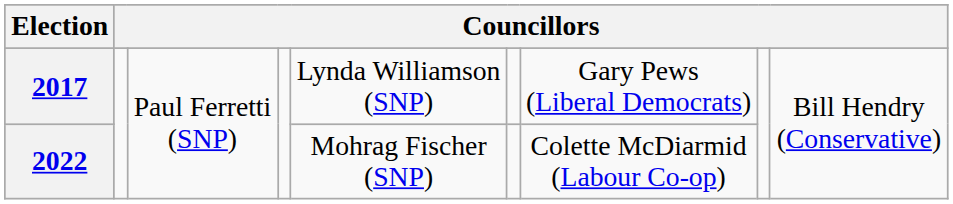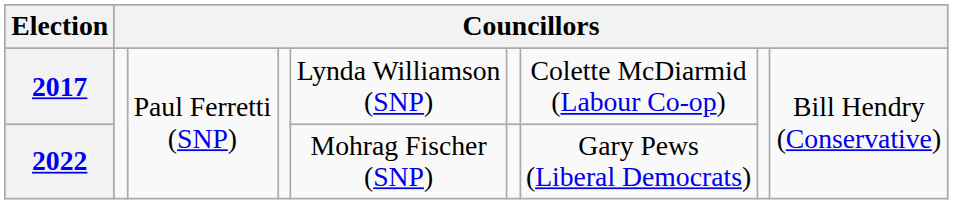(639, 85) Gary Pews (Liberal Democrats) -> (639, 85) Colette McDiarmid (Labour Co-op)
(639, 160) Colette McDiarmid (Labour Co-op) -> (639, 160) Gary Pews (Liberal Democrats)
